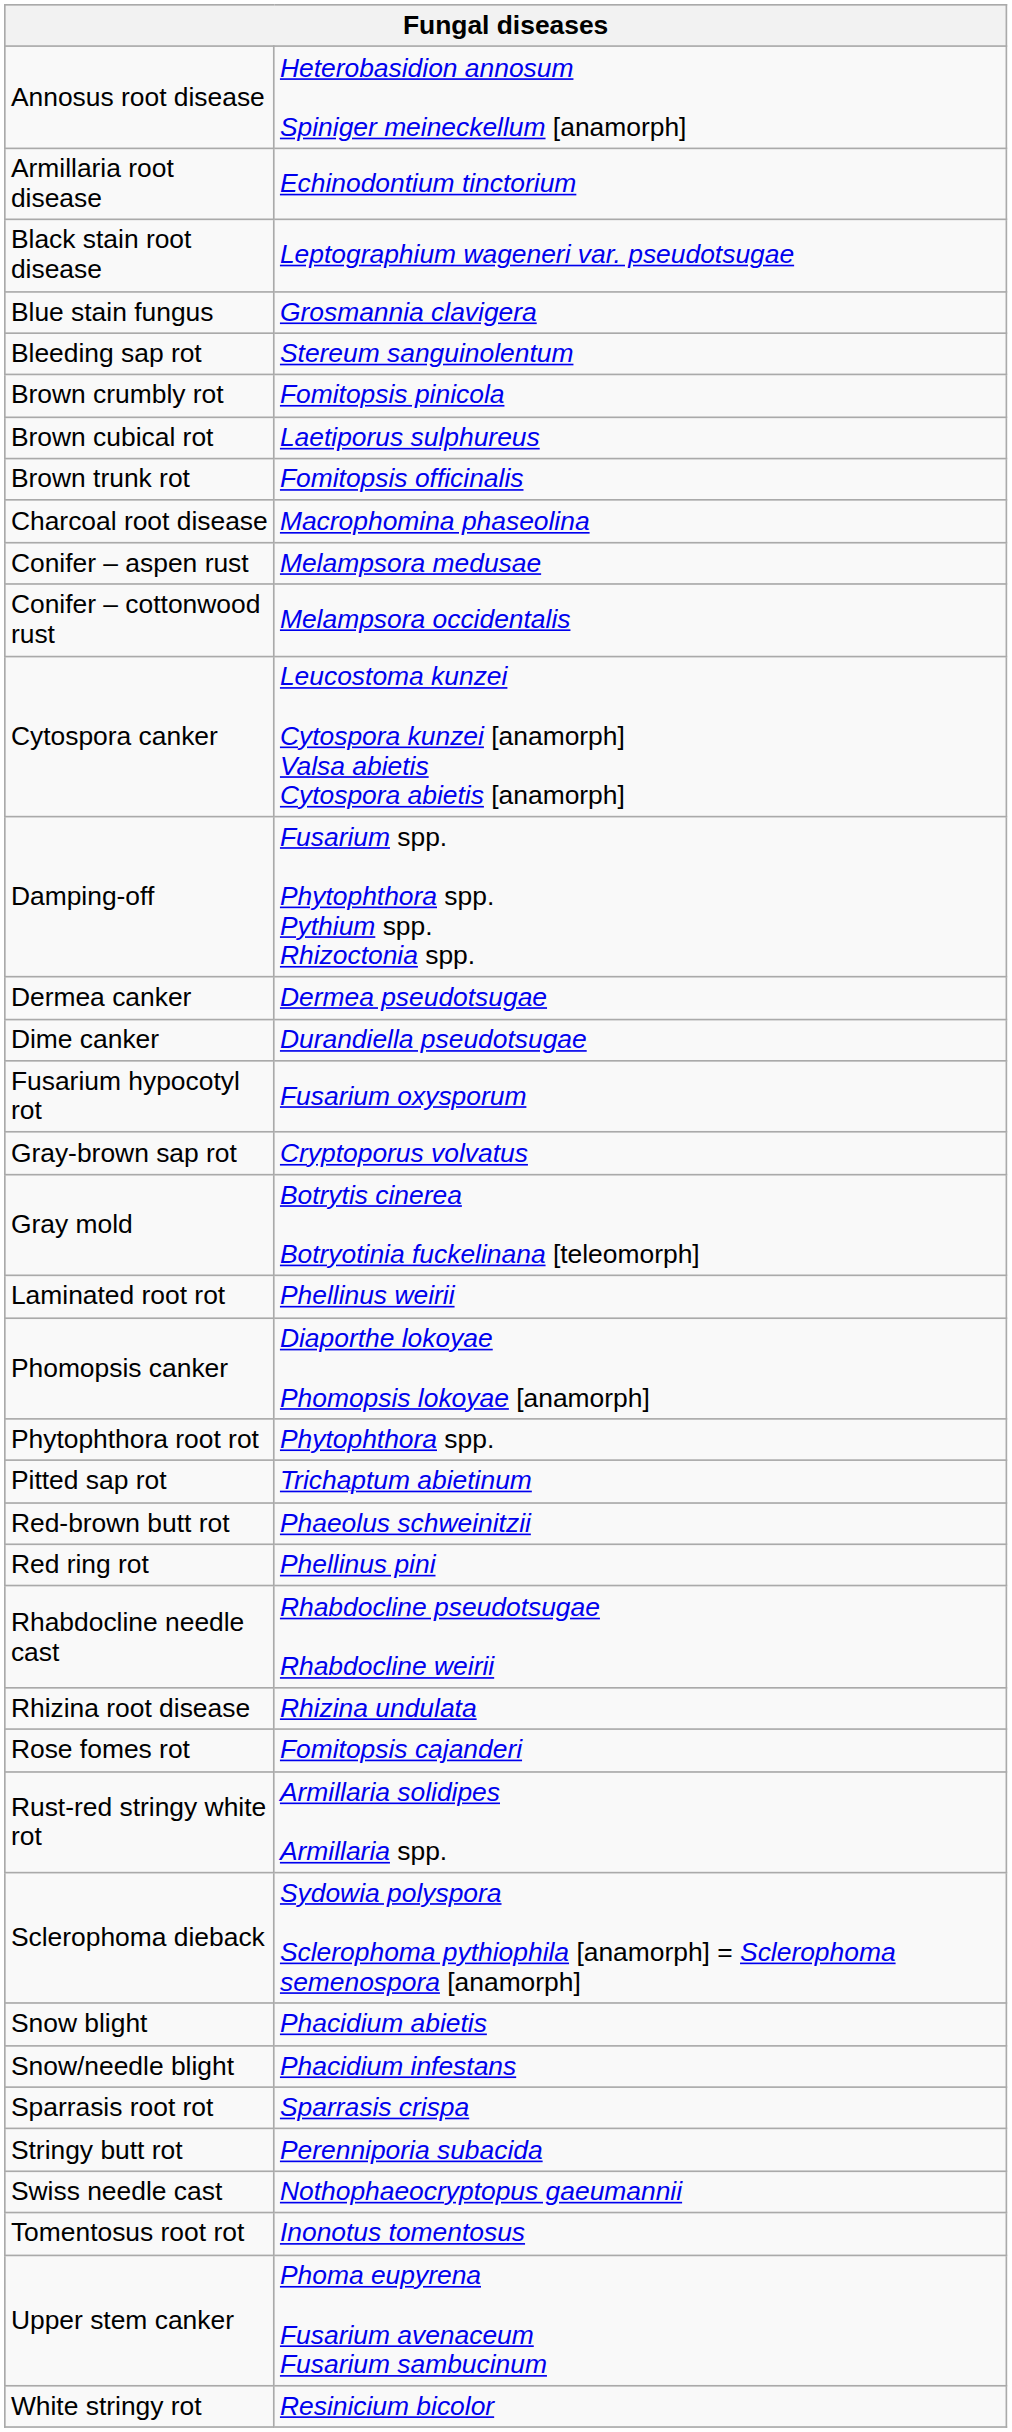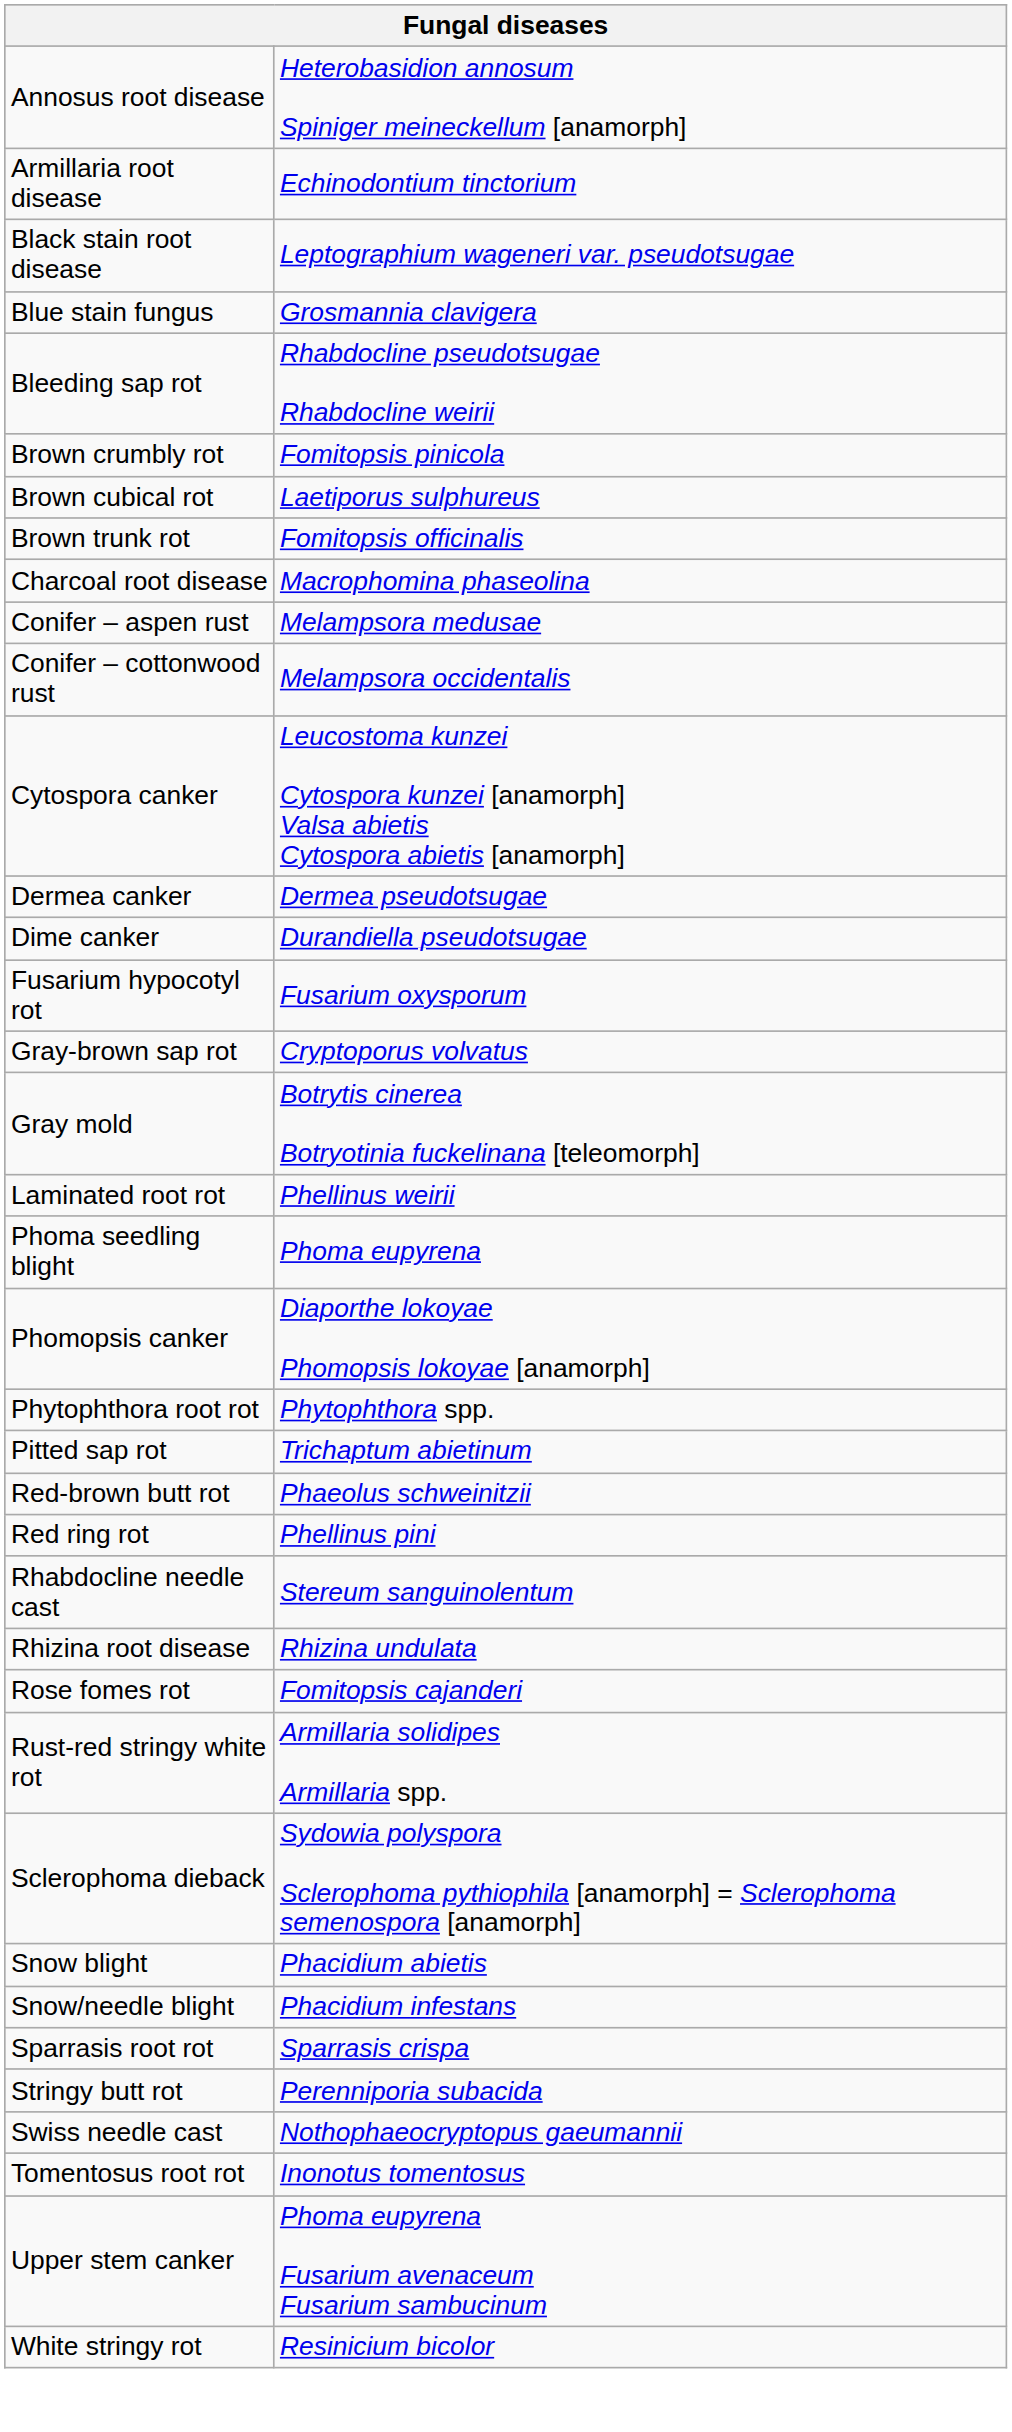(427, 353) Stereum sanguinolentum -> (440, 383) Rhabdocline pseudotsugae Rhabdocline weirii
- row: (83, 896)
+ row: (106, 1251)
(440, 1636) Rhabdocline pseudotsugae Rhabdocline weirii -> (427, 1591) Stereum sanguinolentum
